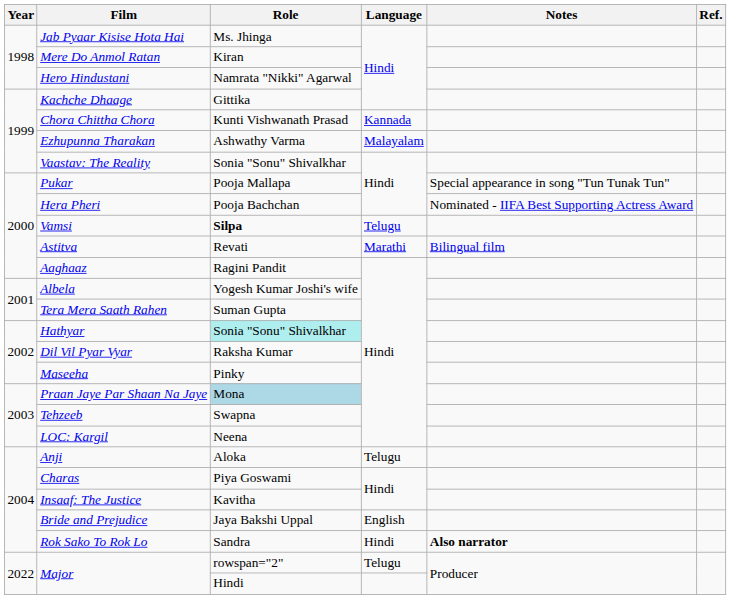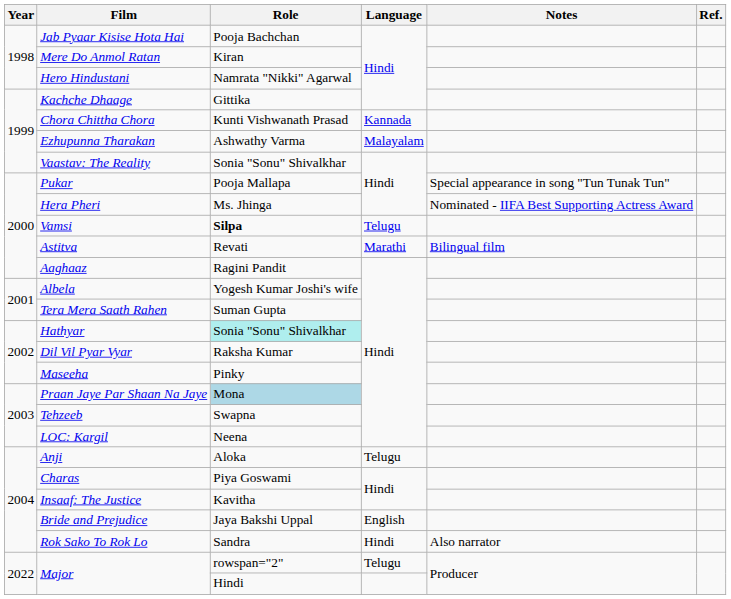(242, 36) Ms. Jhinga -> (256, 36) Pooja Bachchan
(256, 204) Pooja Bachchan -> (242, 204) Ms. Jhinga
(469, 541) bold -> (465, 541) normal
